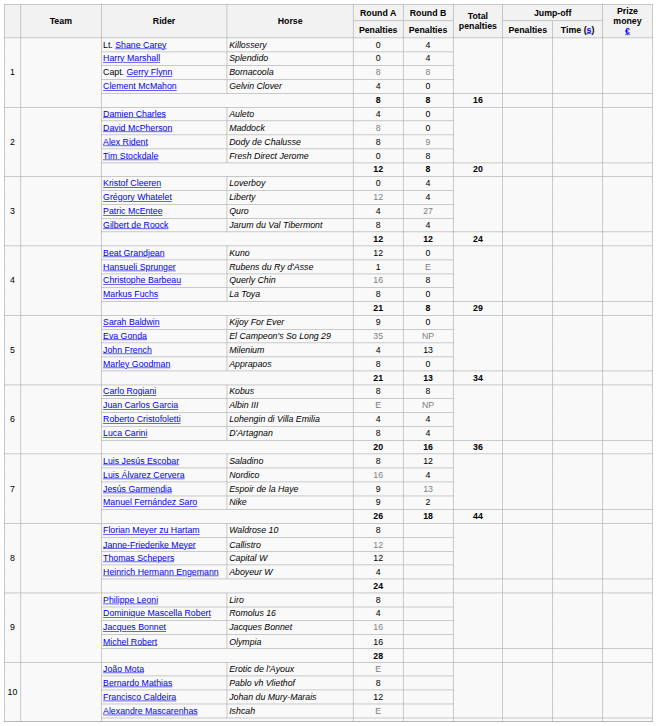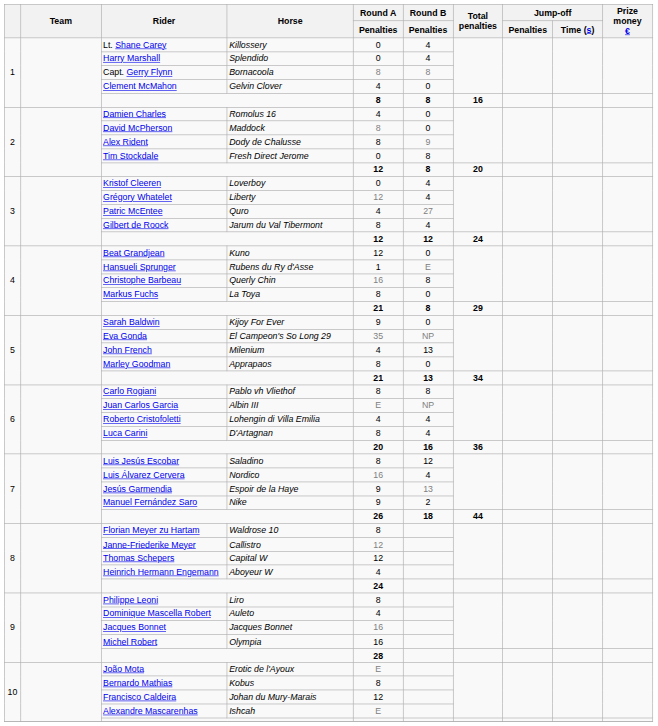(242, 114) Auleto -> (253, 114) Romolus 16
(242, 392) Kobus -> (262, 392) Pablo vh Vliethof
(253, 614) Romolus 16 -> (242, 614) Auleto
(262, 683) Pablo vh Vliethof -> (242, 683) Kobus
